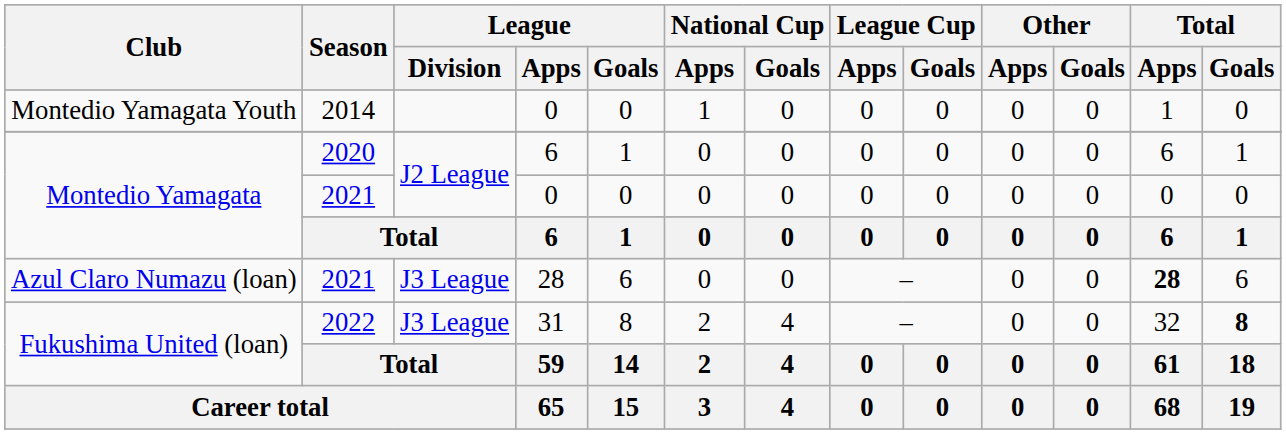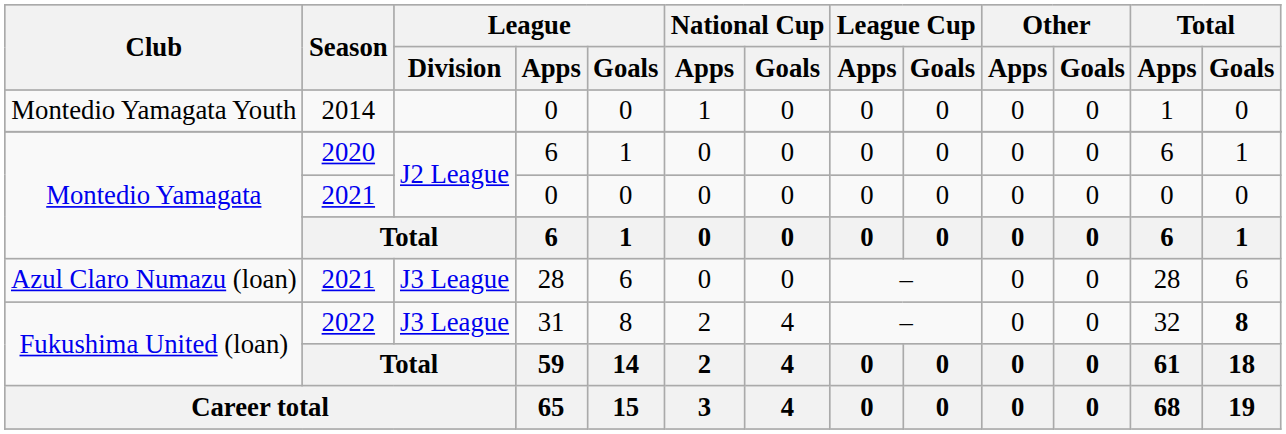(1167, 279) bold -> (1167, 279) normal
